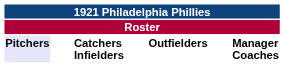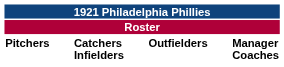(27, 43) lavender background -> (27, 43) no background
